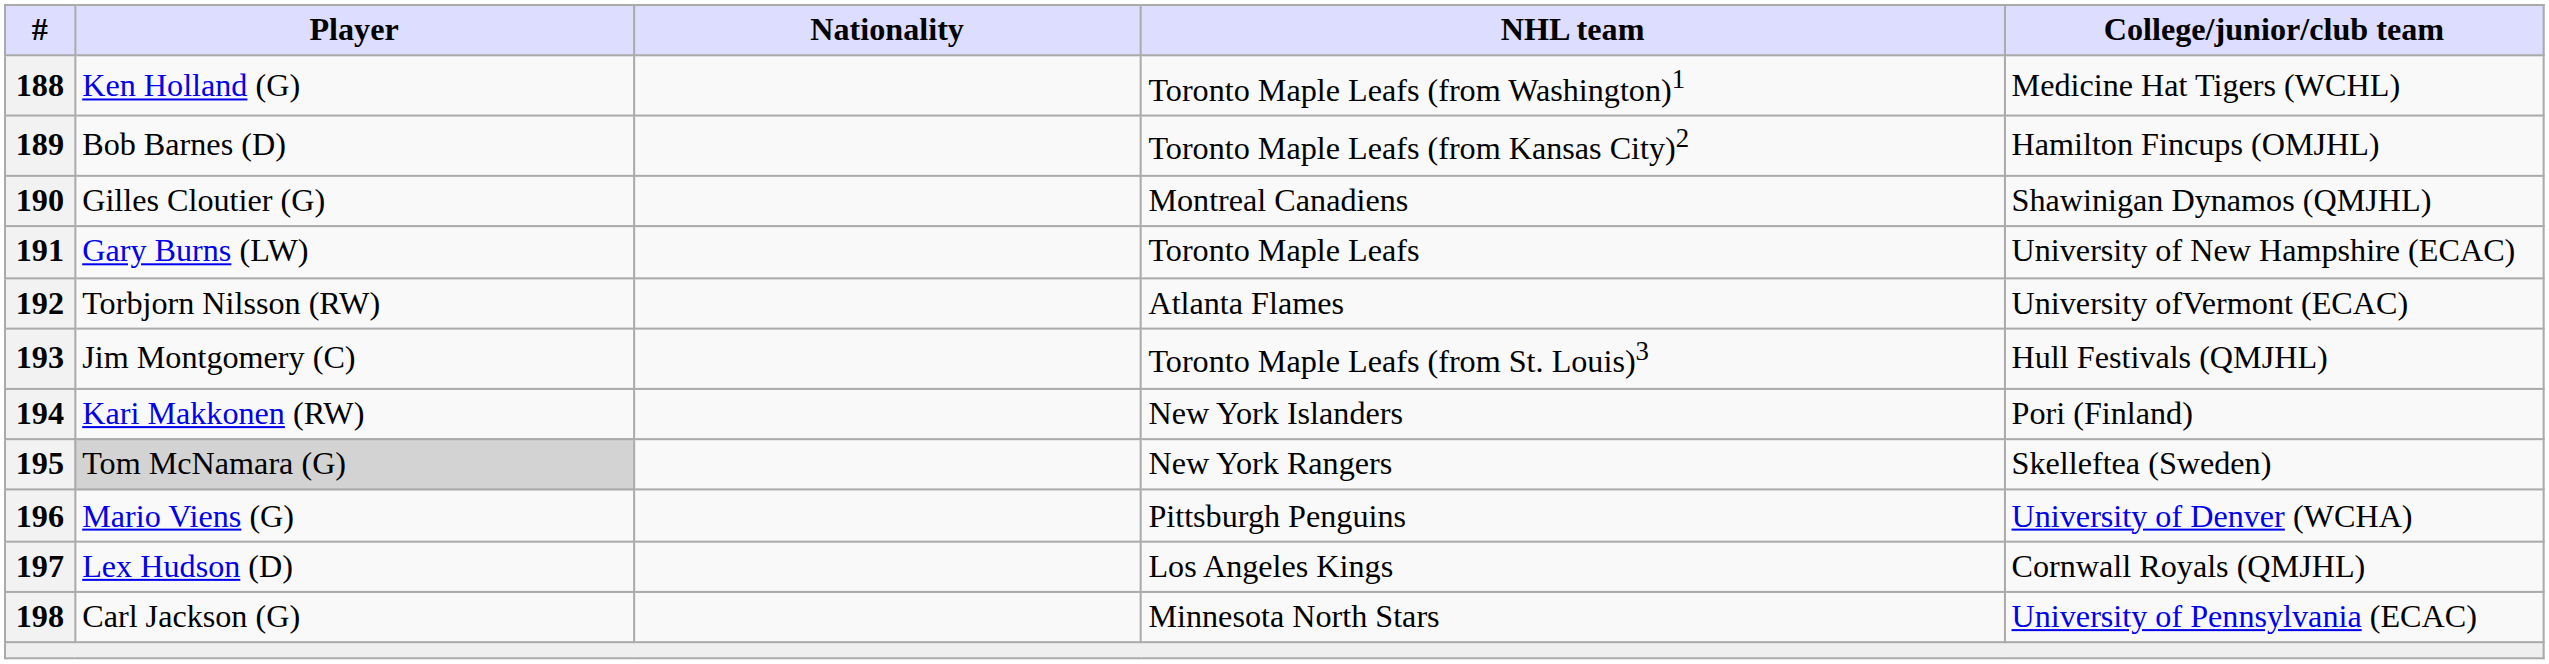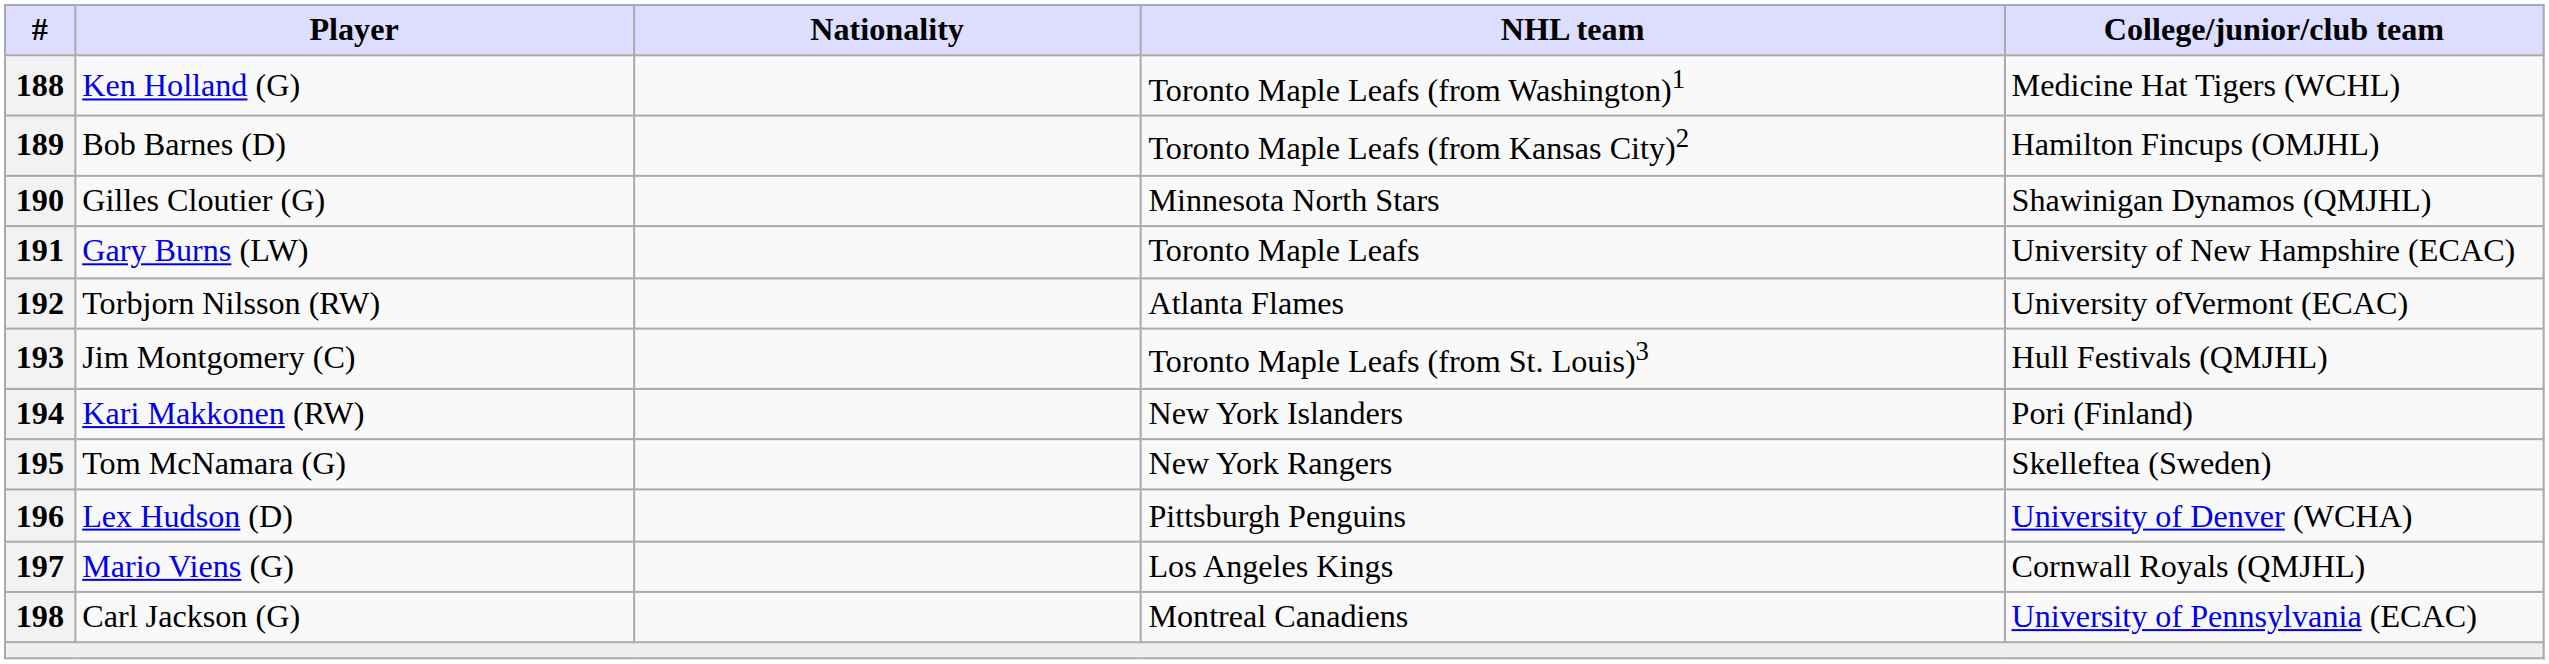(1278, 200) Montreal Canadiens -> (1294, 200) Minnesota North Stars
(214, 464) lightgrey background -> (214, 464) no background
(188, 515) Mario Viens (G) -> (188, 515) Lex Hudson (D)
(188, 566) Lex Hudson (D) -> (188, 566) Mario Viens (G)
(1294, 617) Minnesota North Stars -> (1278, 617) Montreal Canadiens
